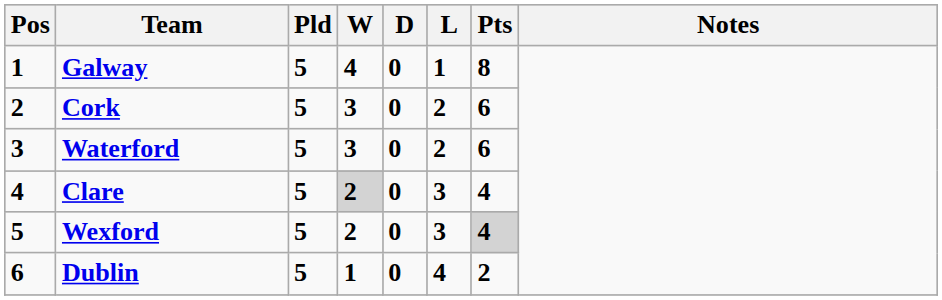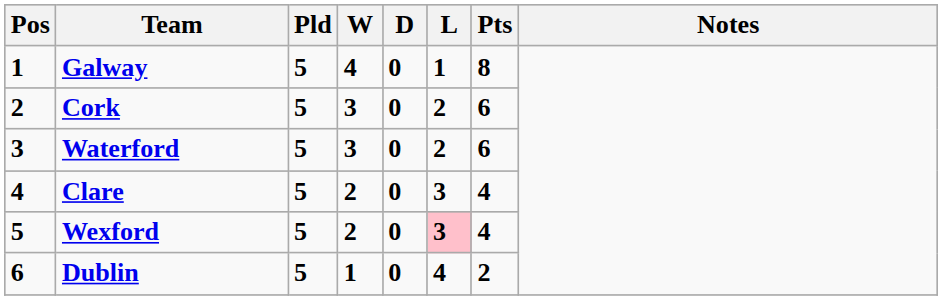(350, 190) lightgrey background -> (350, 190) no background
(440, 231) no background -> (440, 231) pink background
(484, 231) lightgrey background -> (484, 231) no background
